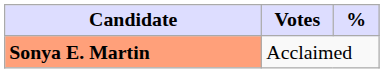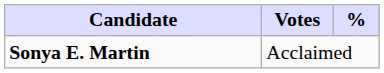(79, 51) lightsalmon background -> (79, 51) no background
